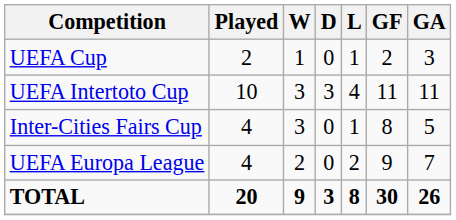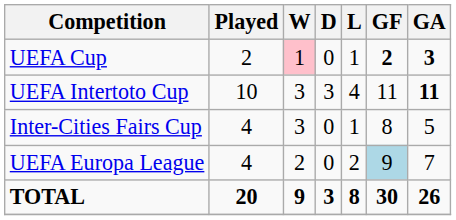(300, 57) no background -> (300, 57) pink background
(387, 57) normal -> (387, 57) bold
(429, 57) normal -> (429, 57) bold
(429, 92) normal -> (429, 92) bold
(387, 162) no background -> (387, 162) lightblue background
